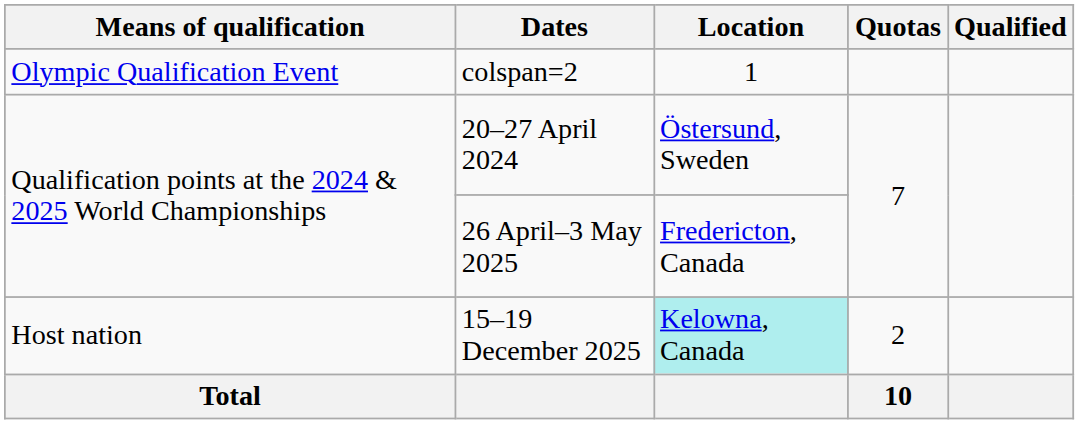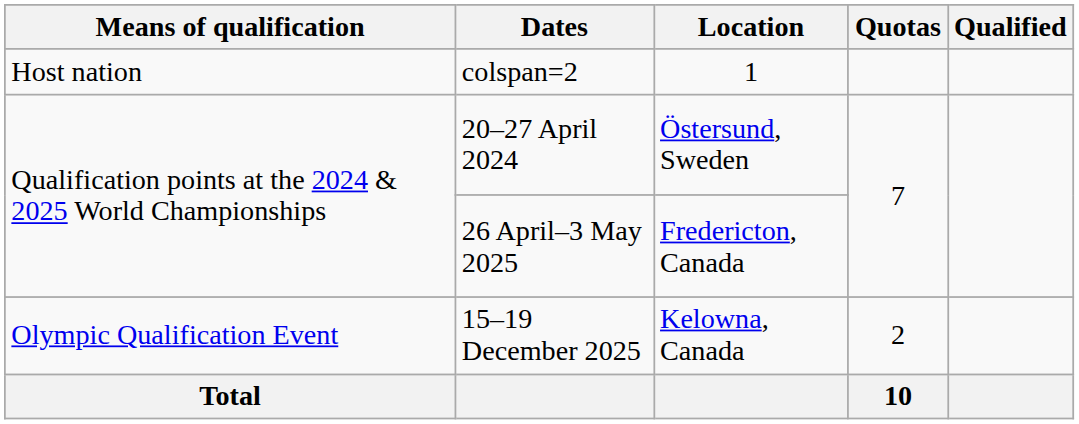(175, 71) Olympic Qualification Event -> (77, 71) Host nation
(77, 335) Host nation -> (175, 335) Olympic Qualification Event
(714, 335) paleturquoise background -> (714, 335) no background
